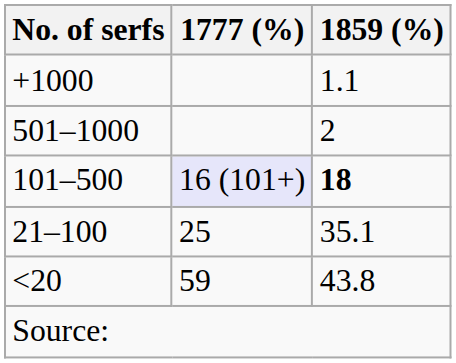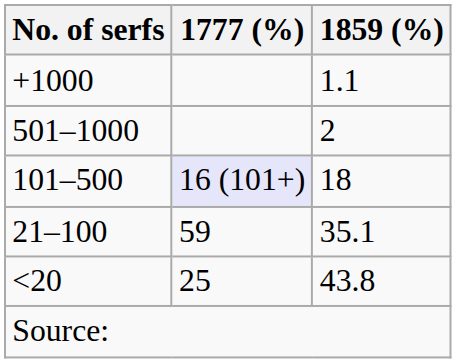(336, 180) bold -> (336, 180) normal
(195, 230) 25 -> (195, 230) 59
(195, 280) 59 -> (195, 280) 25
